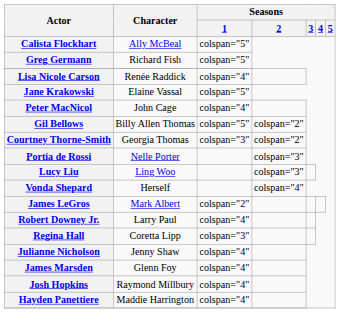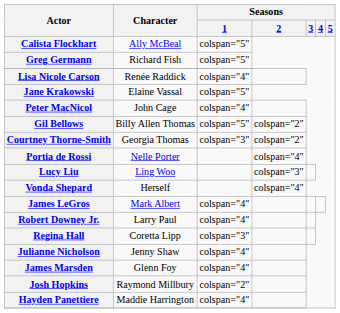(279, 156) colspan="3" -> (279, 156) colspan="4"
(224, 204) colspan="2" -> (224, 204) colspan="4"
(224, 284) colspan="4" -> (224, 284) colspan="2"
